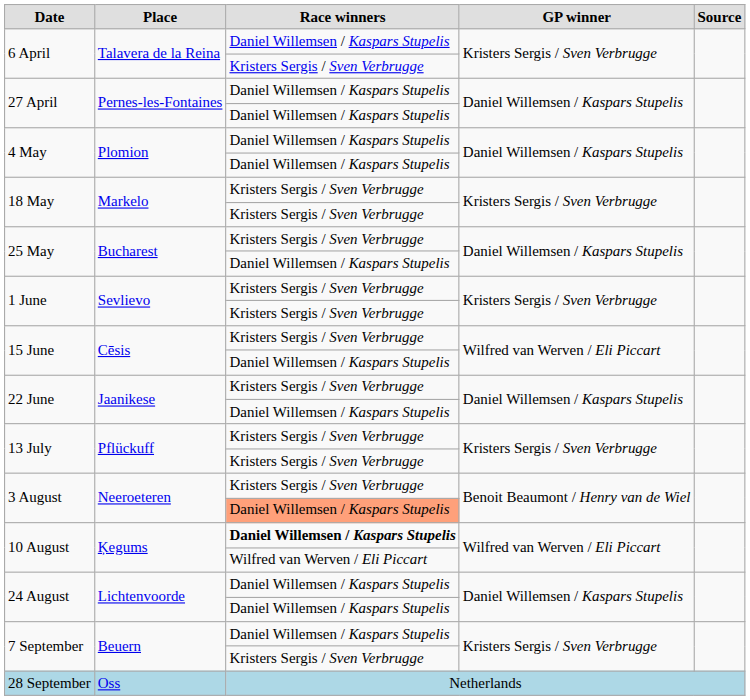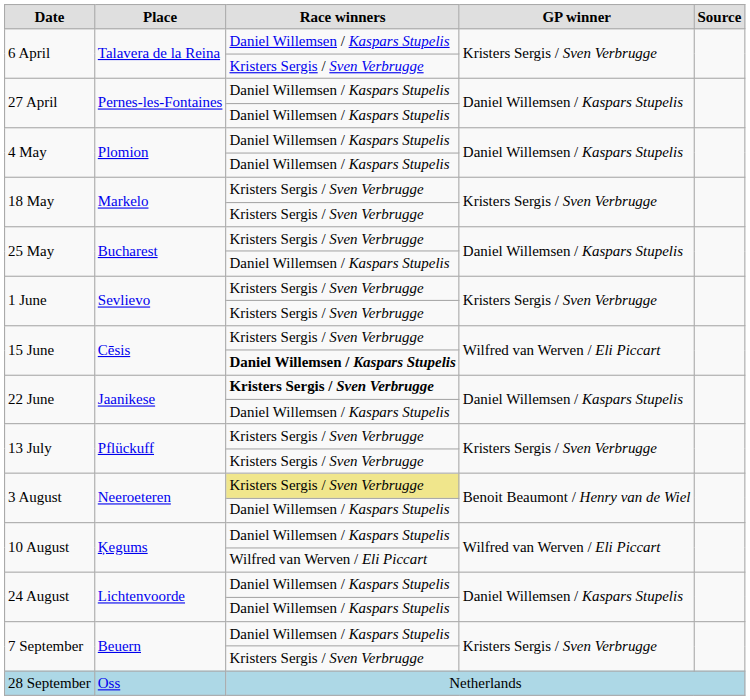(340, 361) normal -> (343, 361) bold
(327, 386) normal -> (332, 386) bold
(327, 485) no background -> (327, 485) khaki background
(340, 510) lightsalmon background -> (340, 510) no background
(343, 534) bold -> (340, 534) normal
